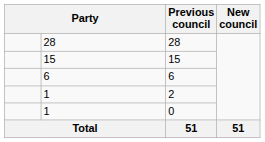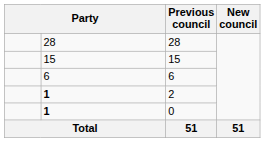(46, 94) normal -> (46, 94) bold
(46, 111) normal -> (46, 111) bold
